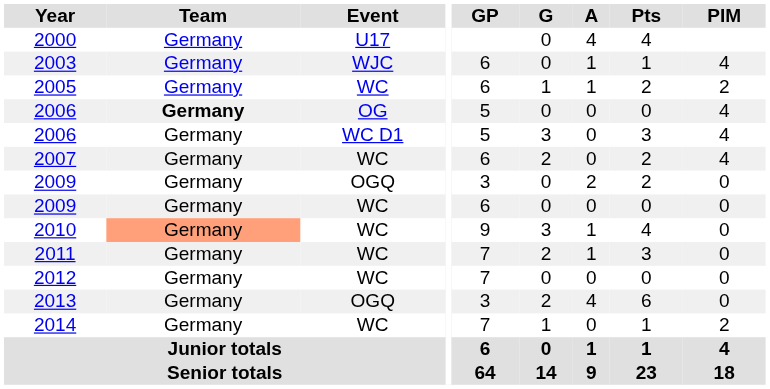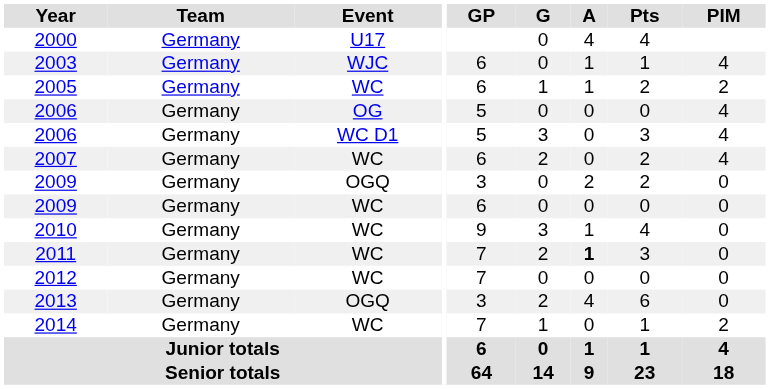(203, 111) bold -> (201, 111) normal
(203, 230) lightsalmon background -> (201, 230) no background
(591, 253) normal -> (589, 253) bold
